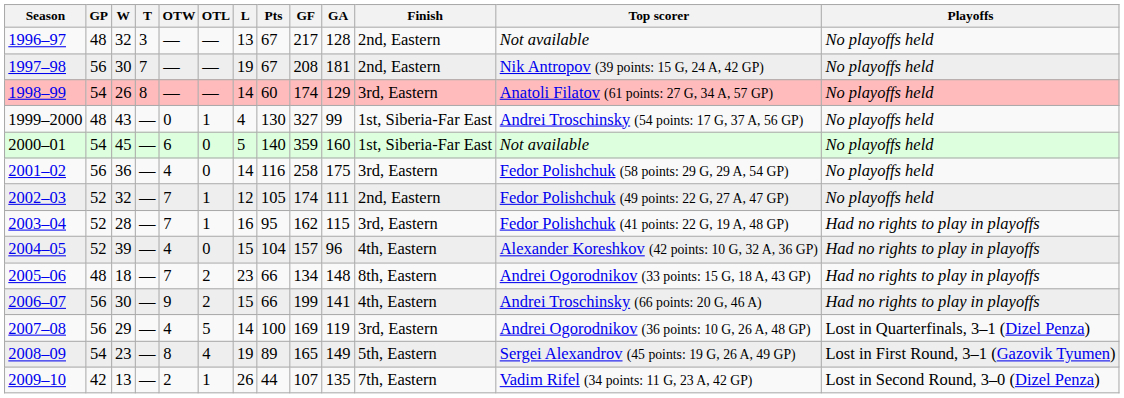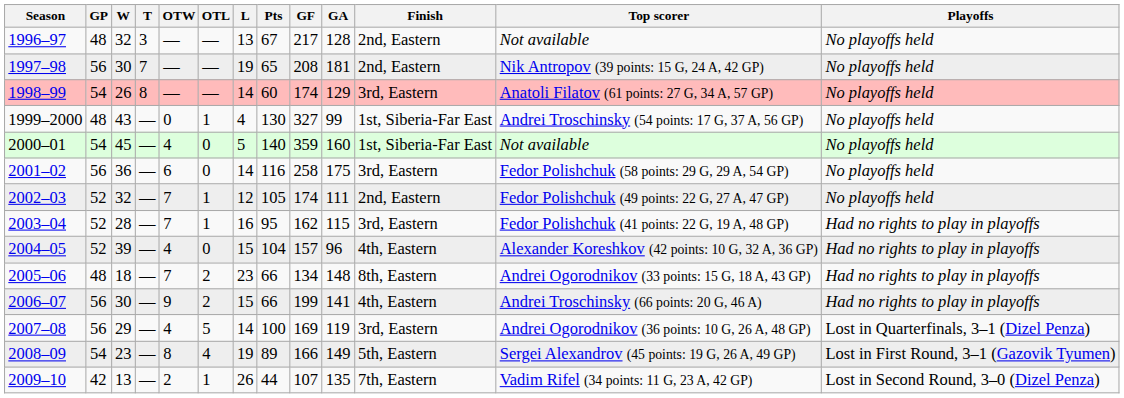(269, 66) 67 -> (269, 66) 65
(167, 144) 6 -> (167, 144) 4
(167, 171) 4 -> (167, 171) 6
(306, 354) 165 -> (306, 354) 166
